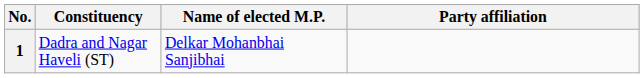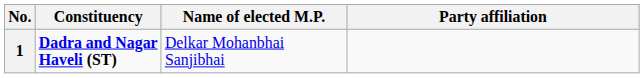(93, 51) normal -> (98, 51) bold
